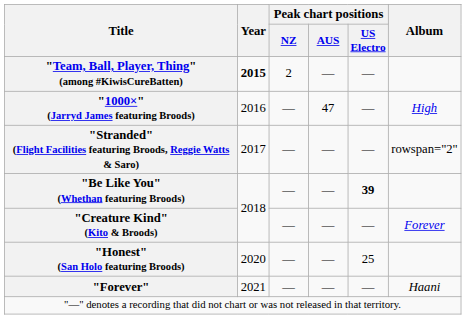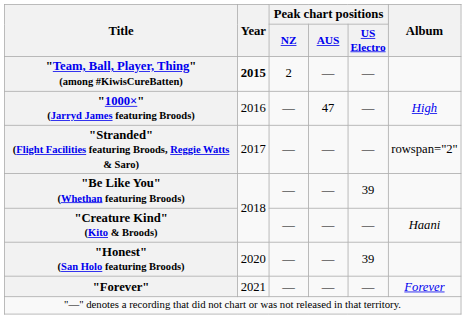(368, 190) bold -> (368, 190) normal
(424, 225) Forever -> (424, 225) Haani
(368, 259) 25 -> (368, 259) 39
(424, 286) Haani -> (424, 286) Forever
